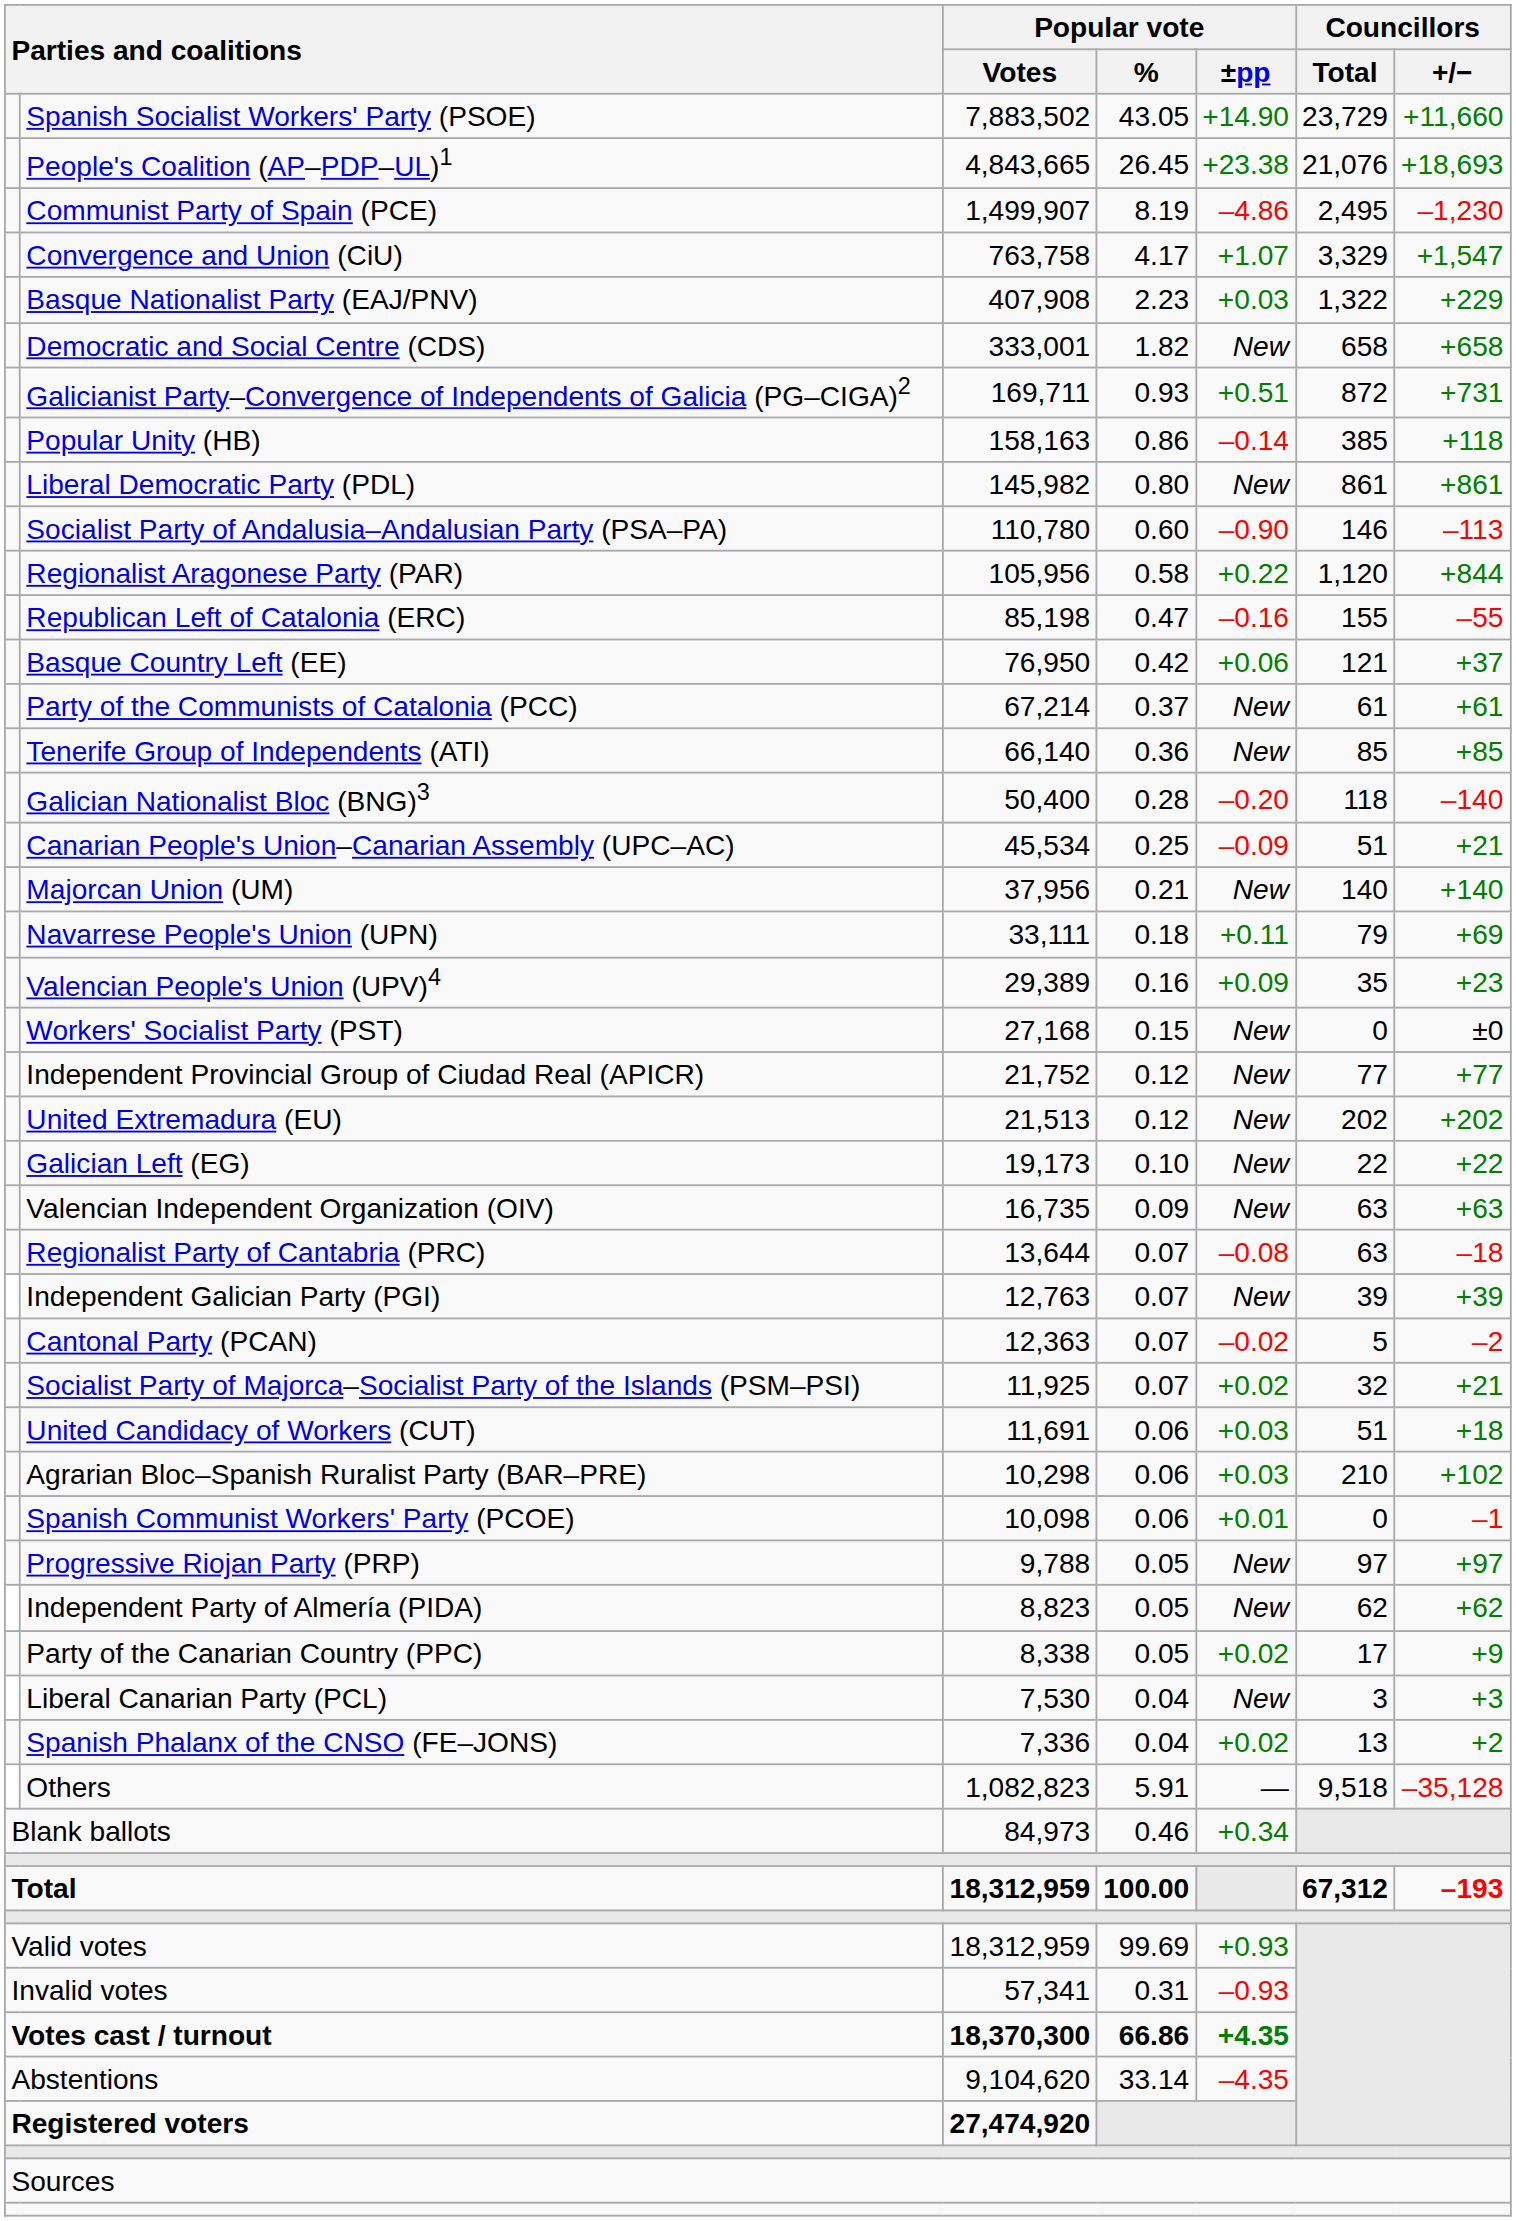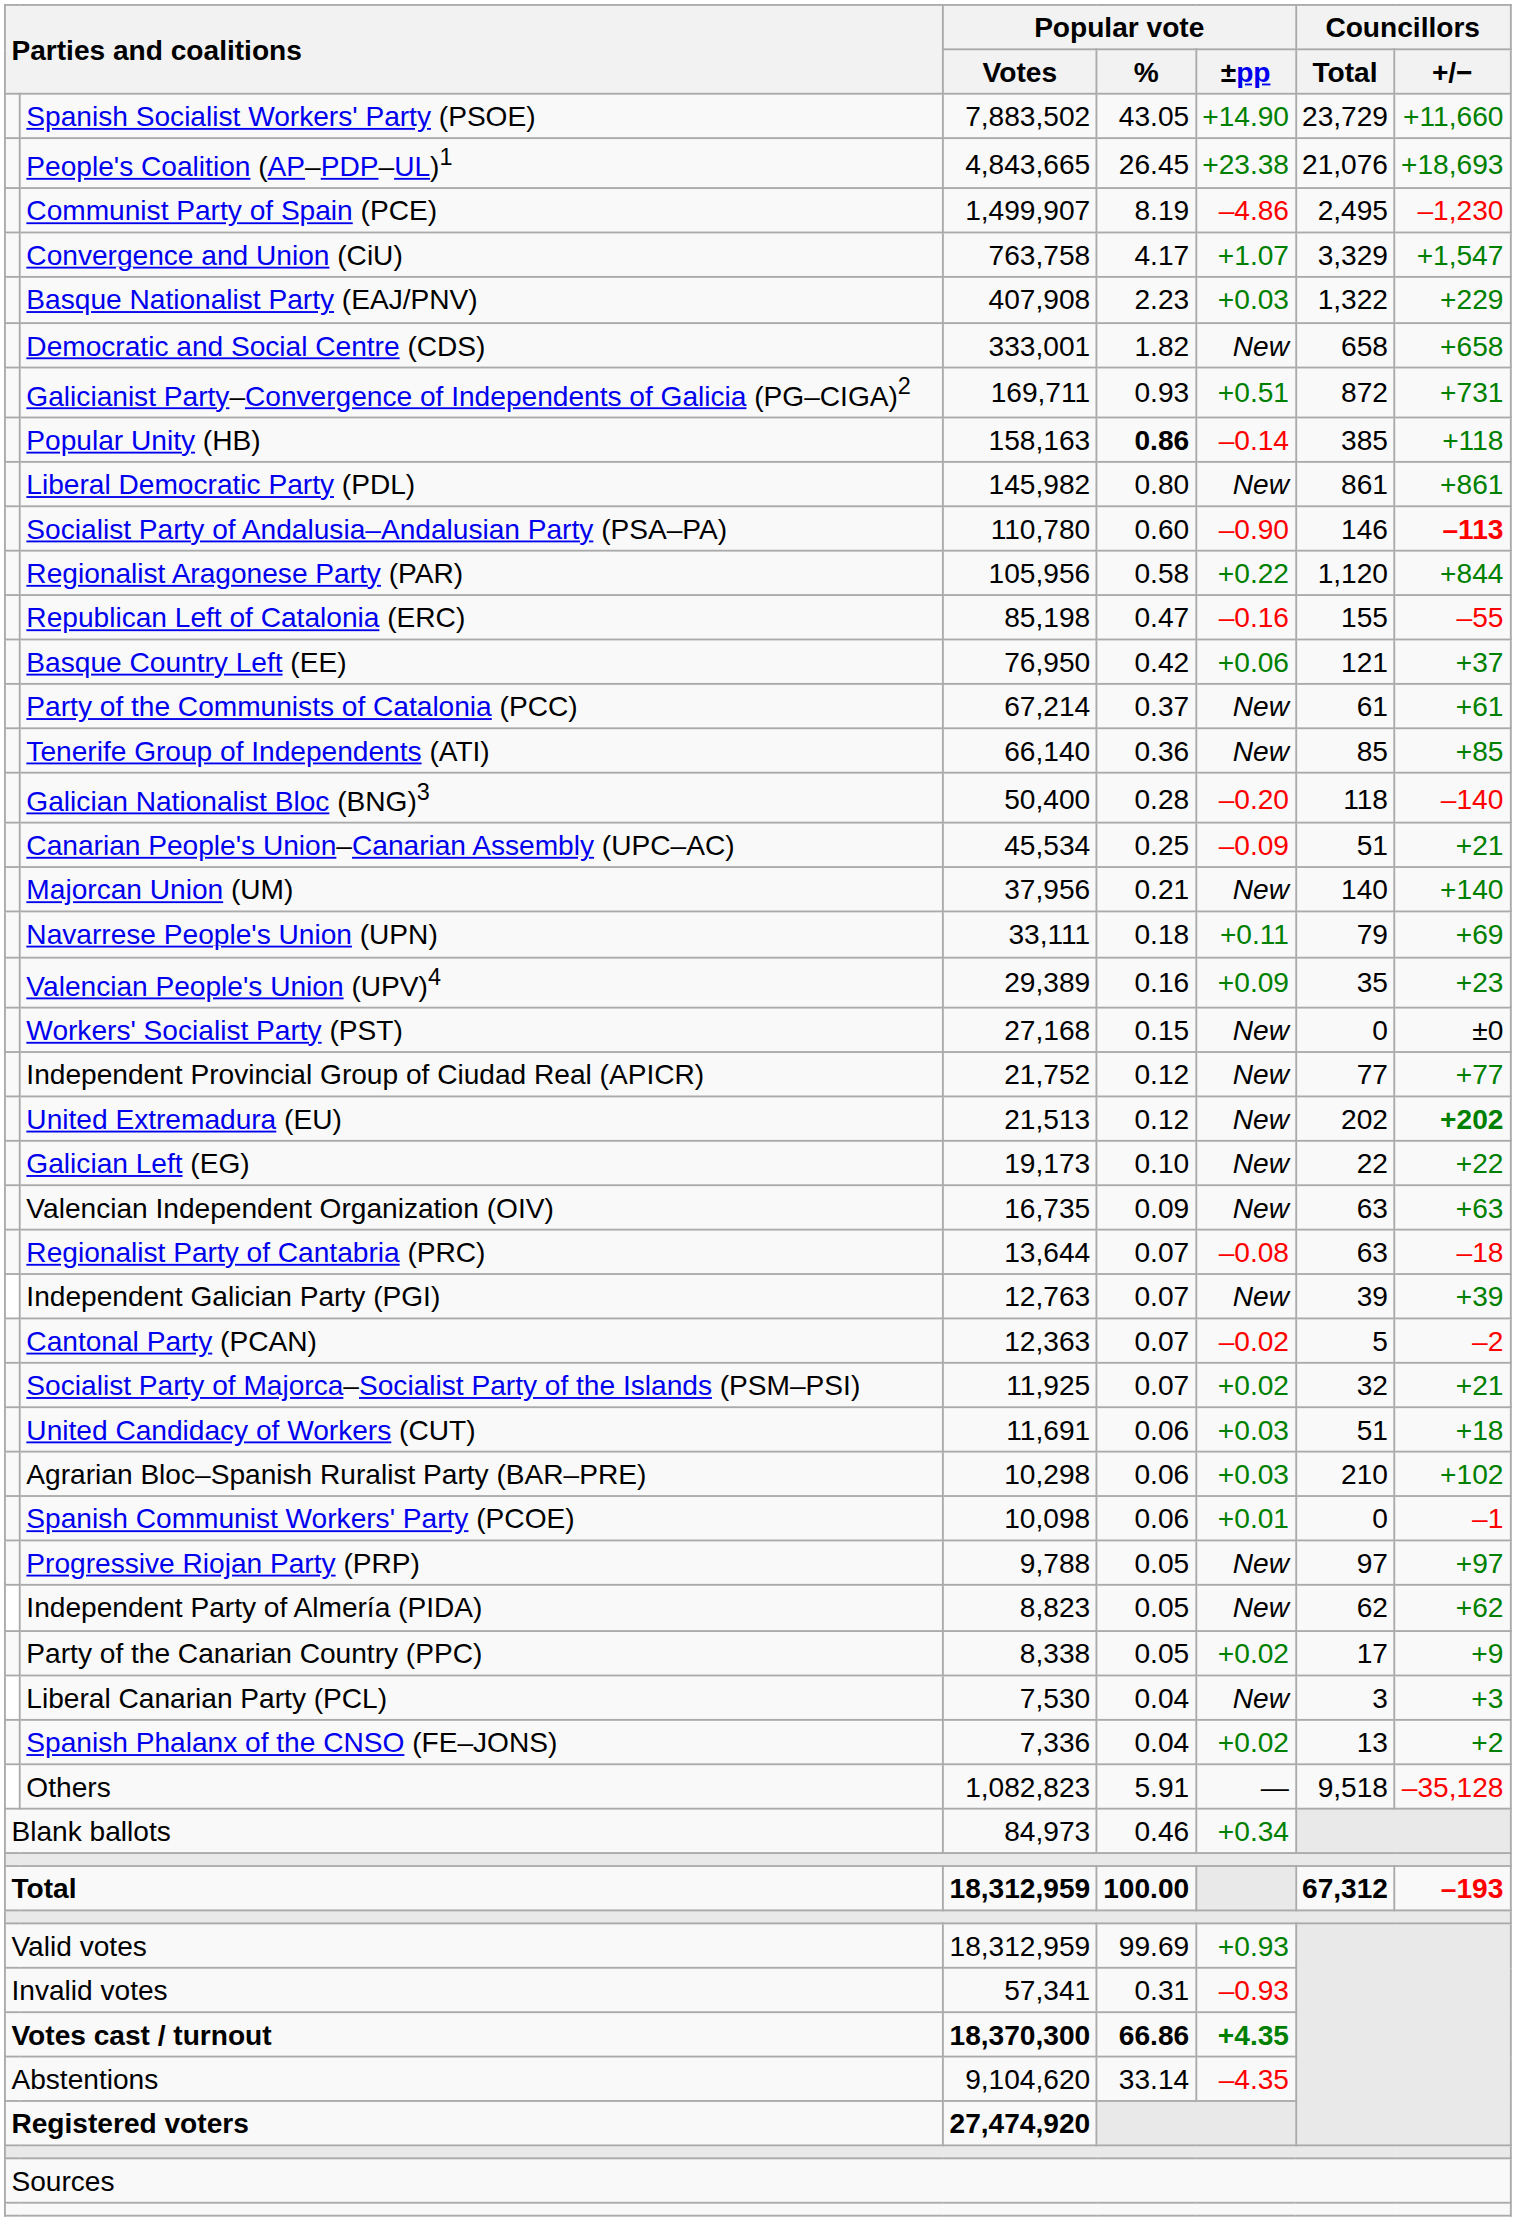(1162, 439) normal -> (1162, 439) bold
(1473, 528) normal -> (1473, 528) bold
(1472, 1118) normal -> (1472, 1118) bold
